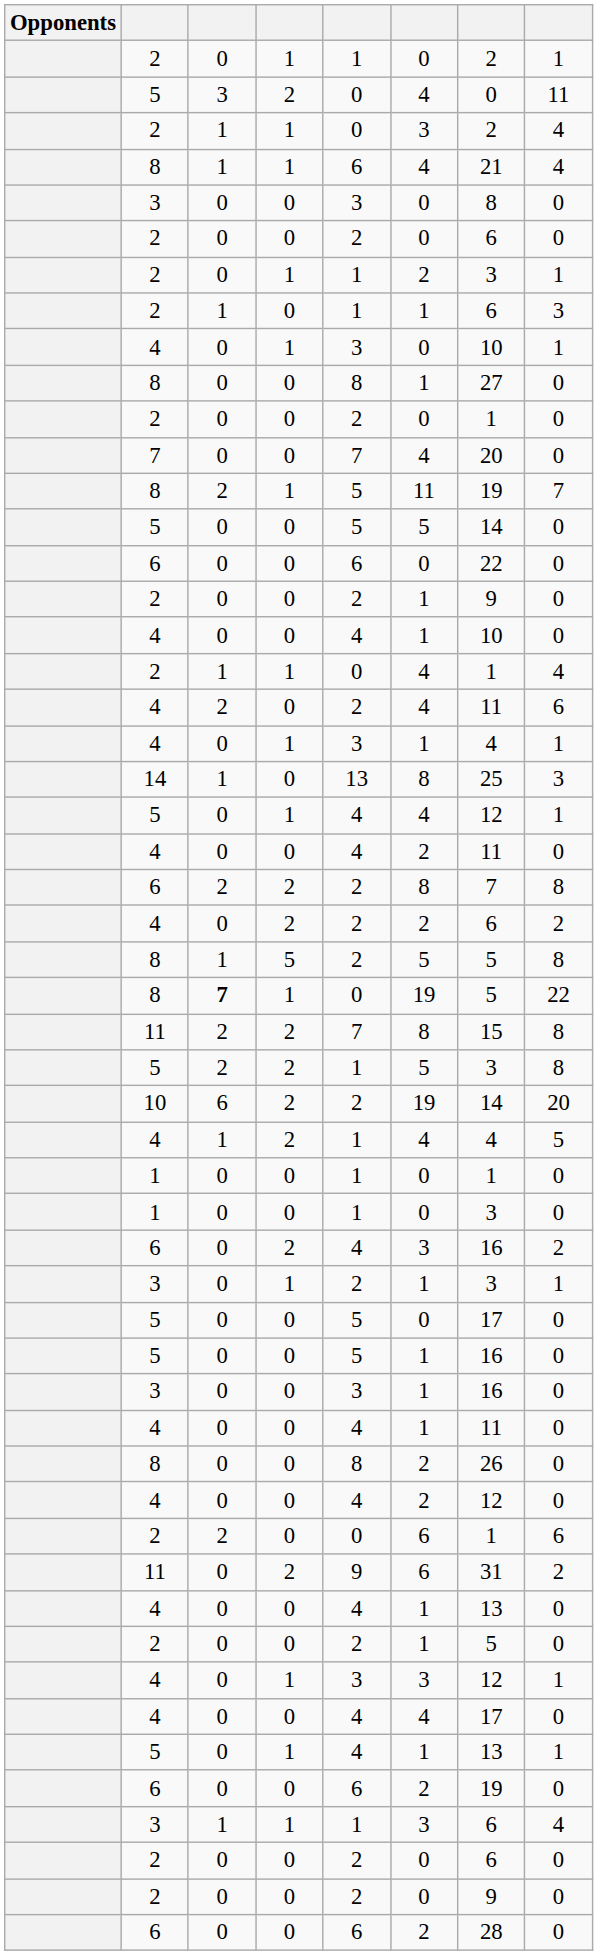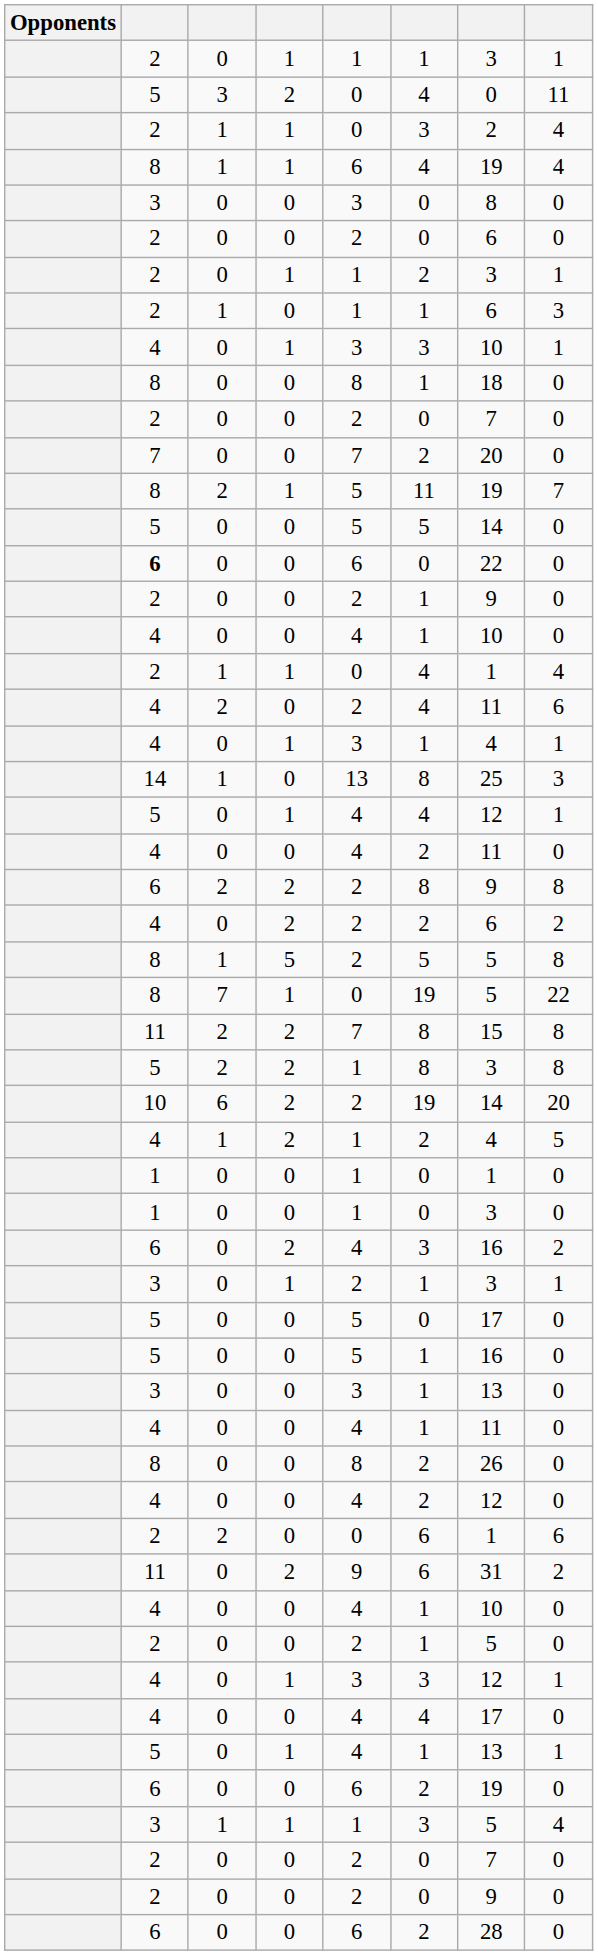(424, 58) 0 -> (424, 58) 1
(491, 58) 2 -> (491, 58) 3
(491, 166) 21 -> (491, 166) 19
(424, 346) 0 -> (424, 346) 3
(491, 382) 27 -> (491, 382) 18
(491, 418) 1 -> (491, 418) 7
(424, 454) 4 -> (424, 454) 2
(155, 563) normal -> (155, 563) bold
(491, 887) 7 -> (491, 887) 9
(222, 995) bold -> (222, 995) normal
(424, 1067) 5 -> (424, 1067) 8
(424, 1139) 4 -> (424, 1139) 2
(491, 1391) 16 -> (491, 1391) 13
(491, 1607) 13 -> (491, 1607) 10
(491, 1824) 6 -> (491, 1824) 5
(491, 1860) 6 -> (491, 1860) 7
